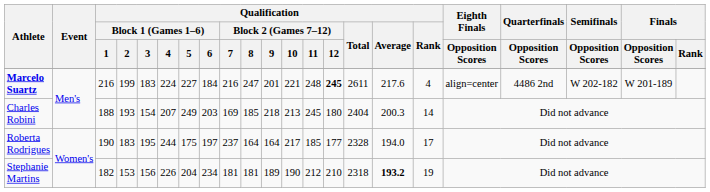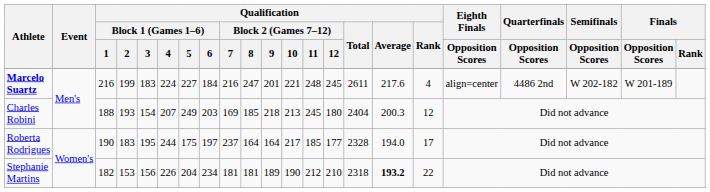(334, 84) bold -> (334, 84) normal
(428, 113) 14 -> (428, 113) 12
(428, 173) 19 -> (428, 173) 22
